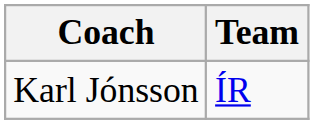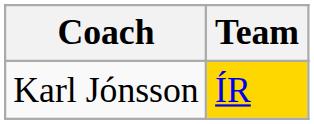(233, 89) no background -> (233, 89) gold background
